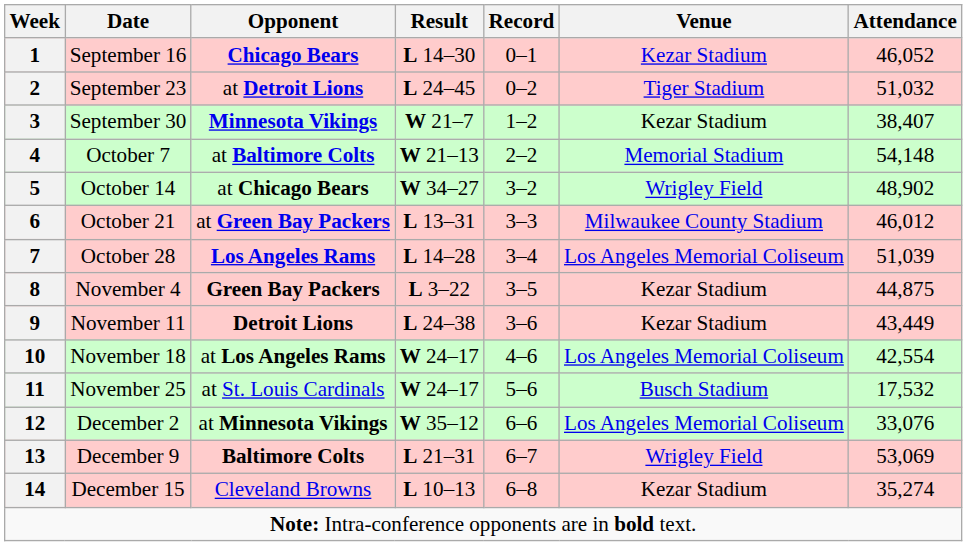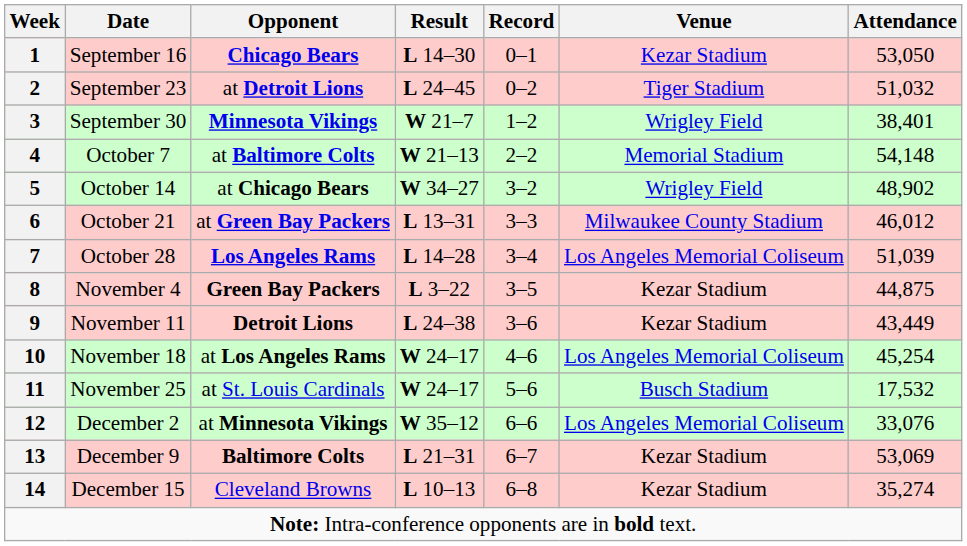(905, 54) 46,052 -> (905, 54) 53,050
(704, 121) Kezar Stadium -> (704, 121) Wrigley Field
(905, 121) 38,407 -> (905, 121) 38,401
(905, 356) 42,554 -> (905, 356) 45,254
(704, 456) Wrigley Field -> (704, 456) Kezar Stadium
